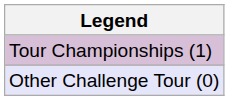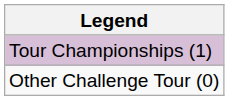(114, 81) lavender background -> (114, 81) no background
